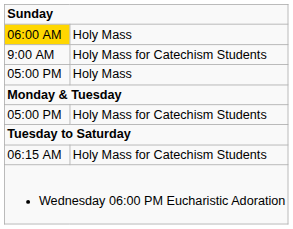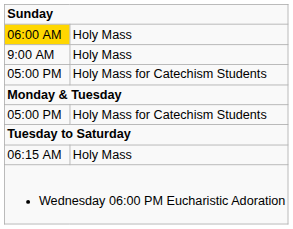(170, 54) Holy Mass for Catechism Students -> (102, 54) Holy Mass
(102, 74) Holy Mass -> (170, 74) Holy Mass for Catechism Students
(170, 154) Holy Mass for Catechism Students -> (102, 154) Holy Mass
